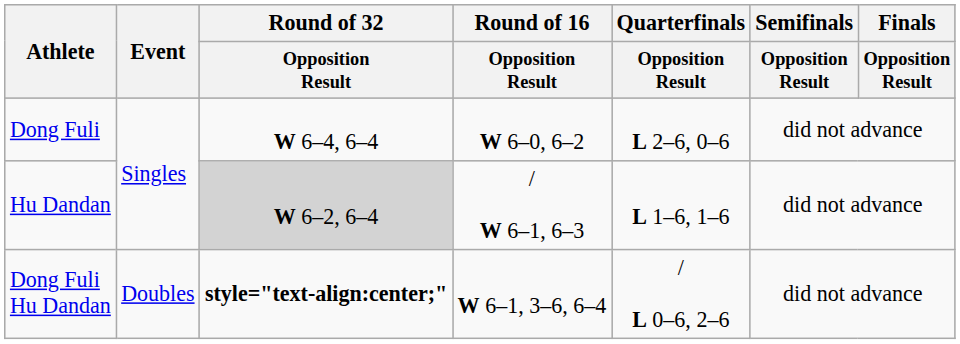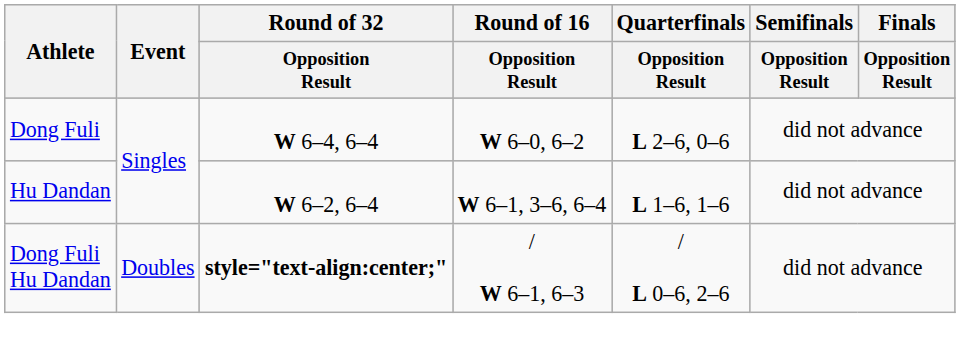(326, 218) lightgrey background -> (326, 205) no background
(532, 205) / W 6–1, 6–3 -> (532, 205) W 6–1, 3–6, 6–4
(532, 306) W 6–1, 3–6, 6–4 -> (532, 267) / W 6–1, 6–3
